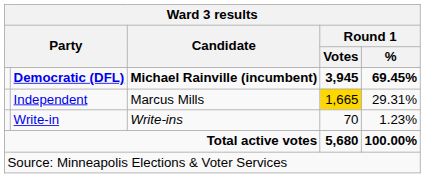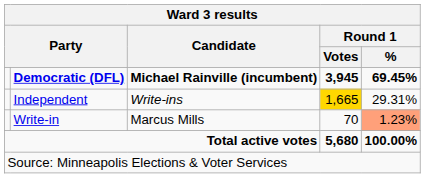(167, 99) Marcus Mills -> (157, 99) Write-ins
(157, 120) Write-ins -> (167, 120) Marcus Mills
(398, 120) no background -> (398, 120) lightsalmon background
